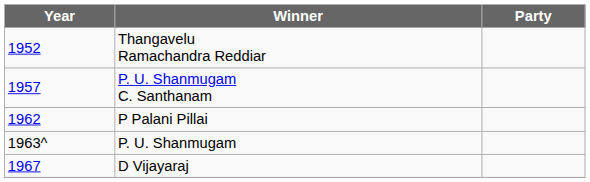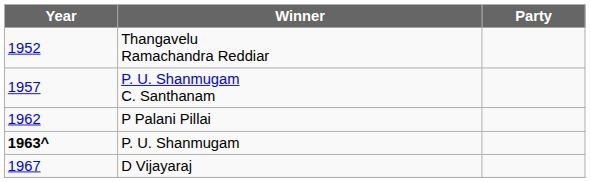(28, 142) normal -> (29, 142) bold
